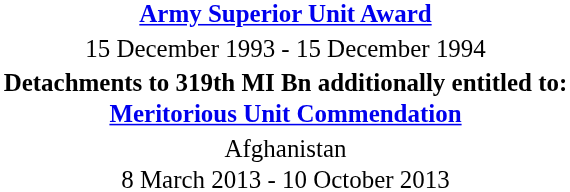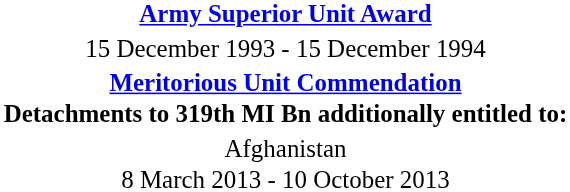(286, 82) Detachments to 319th MI Bn additionally entitled to: -> (286, 82) Meritorious Unit Commendation
(286, 114) Meritorious Unit Commendation -> (286, 114) Detachments to 319th MI Bn additionally entitled to:
